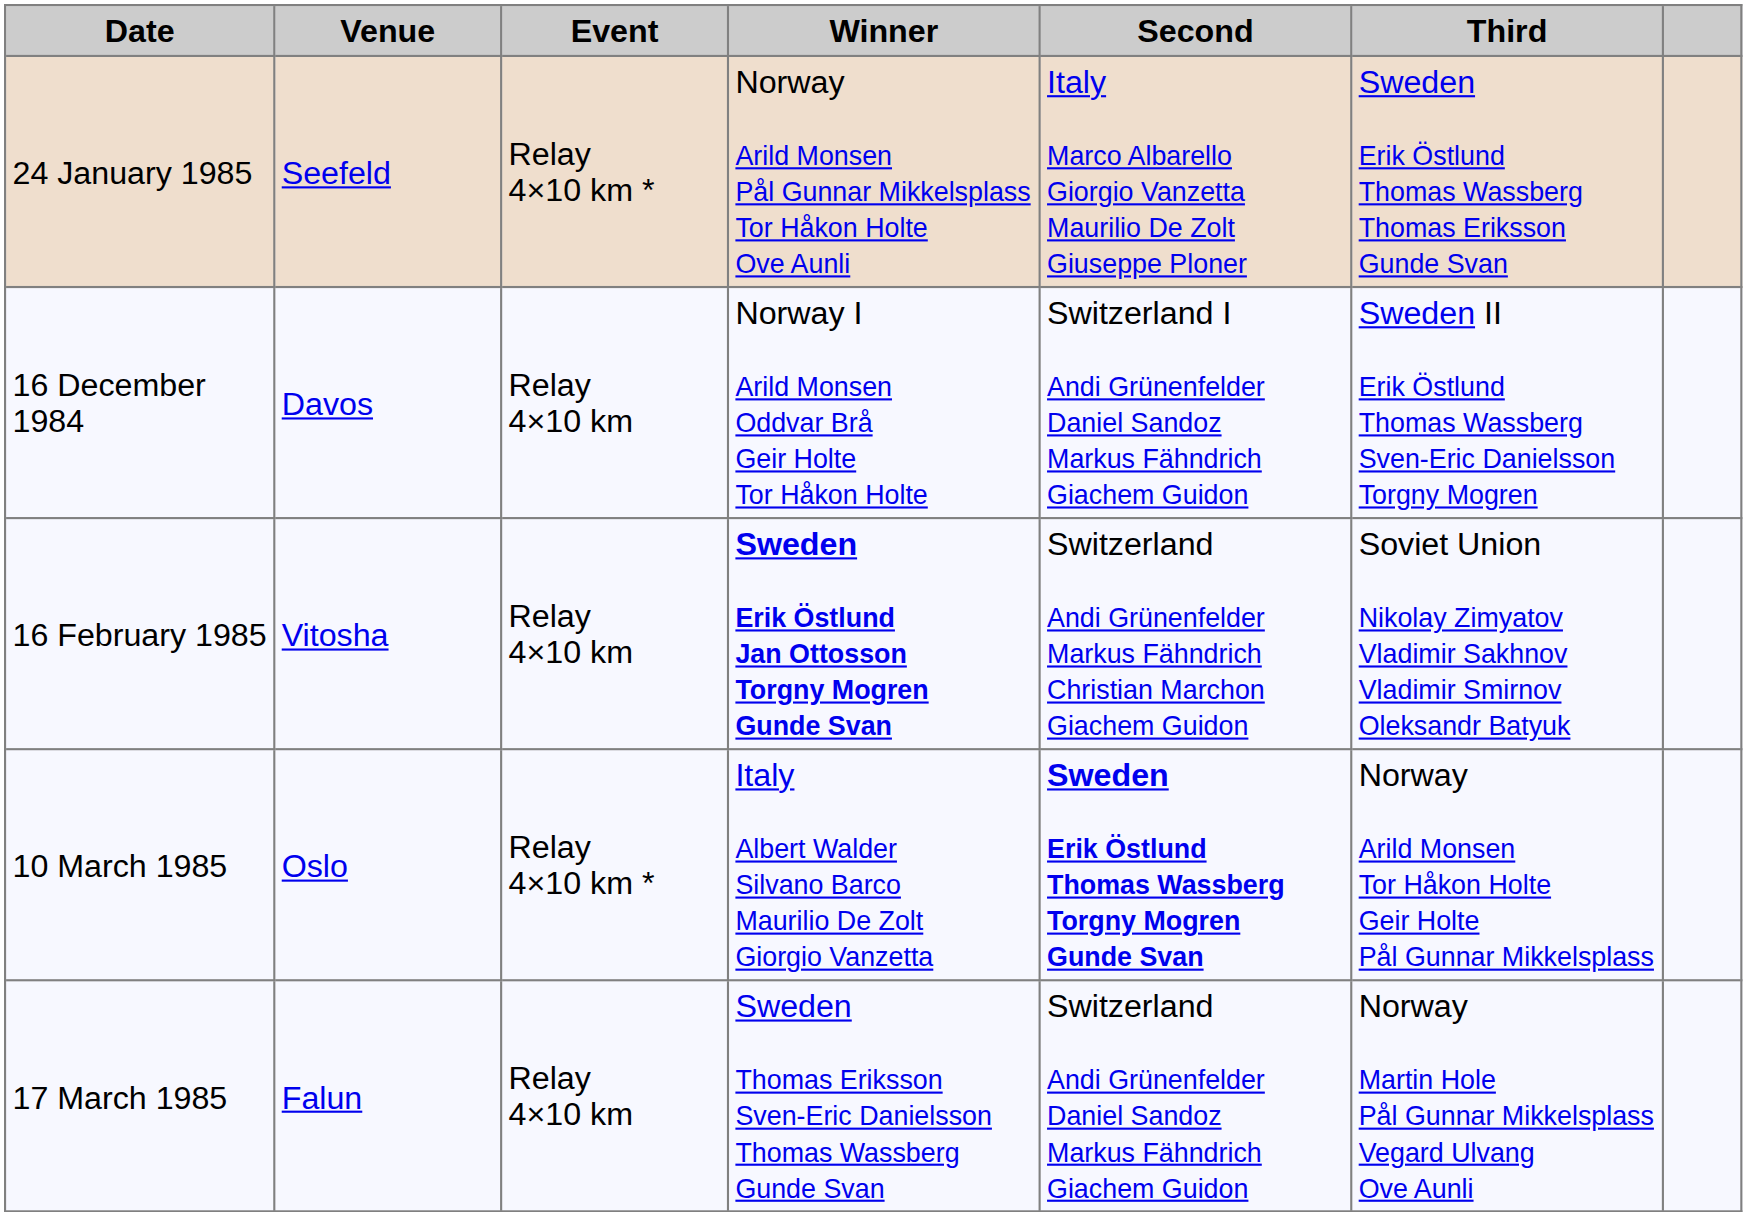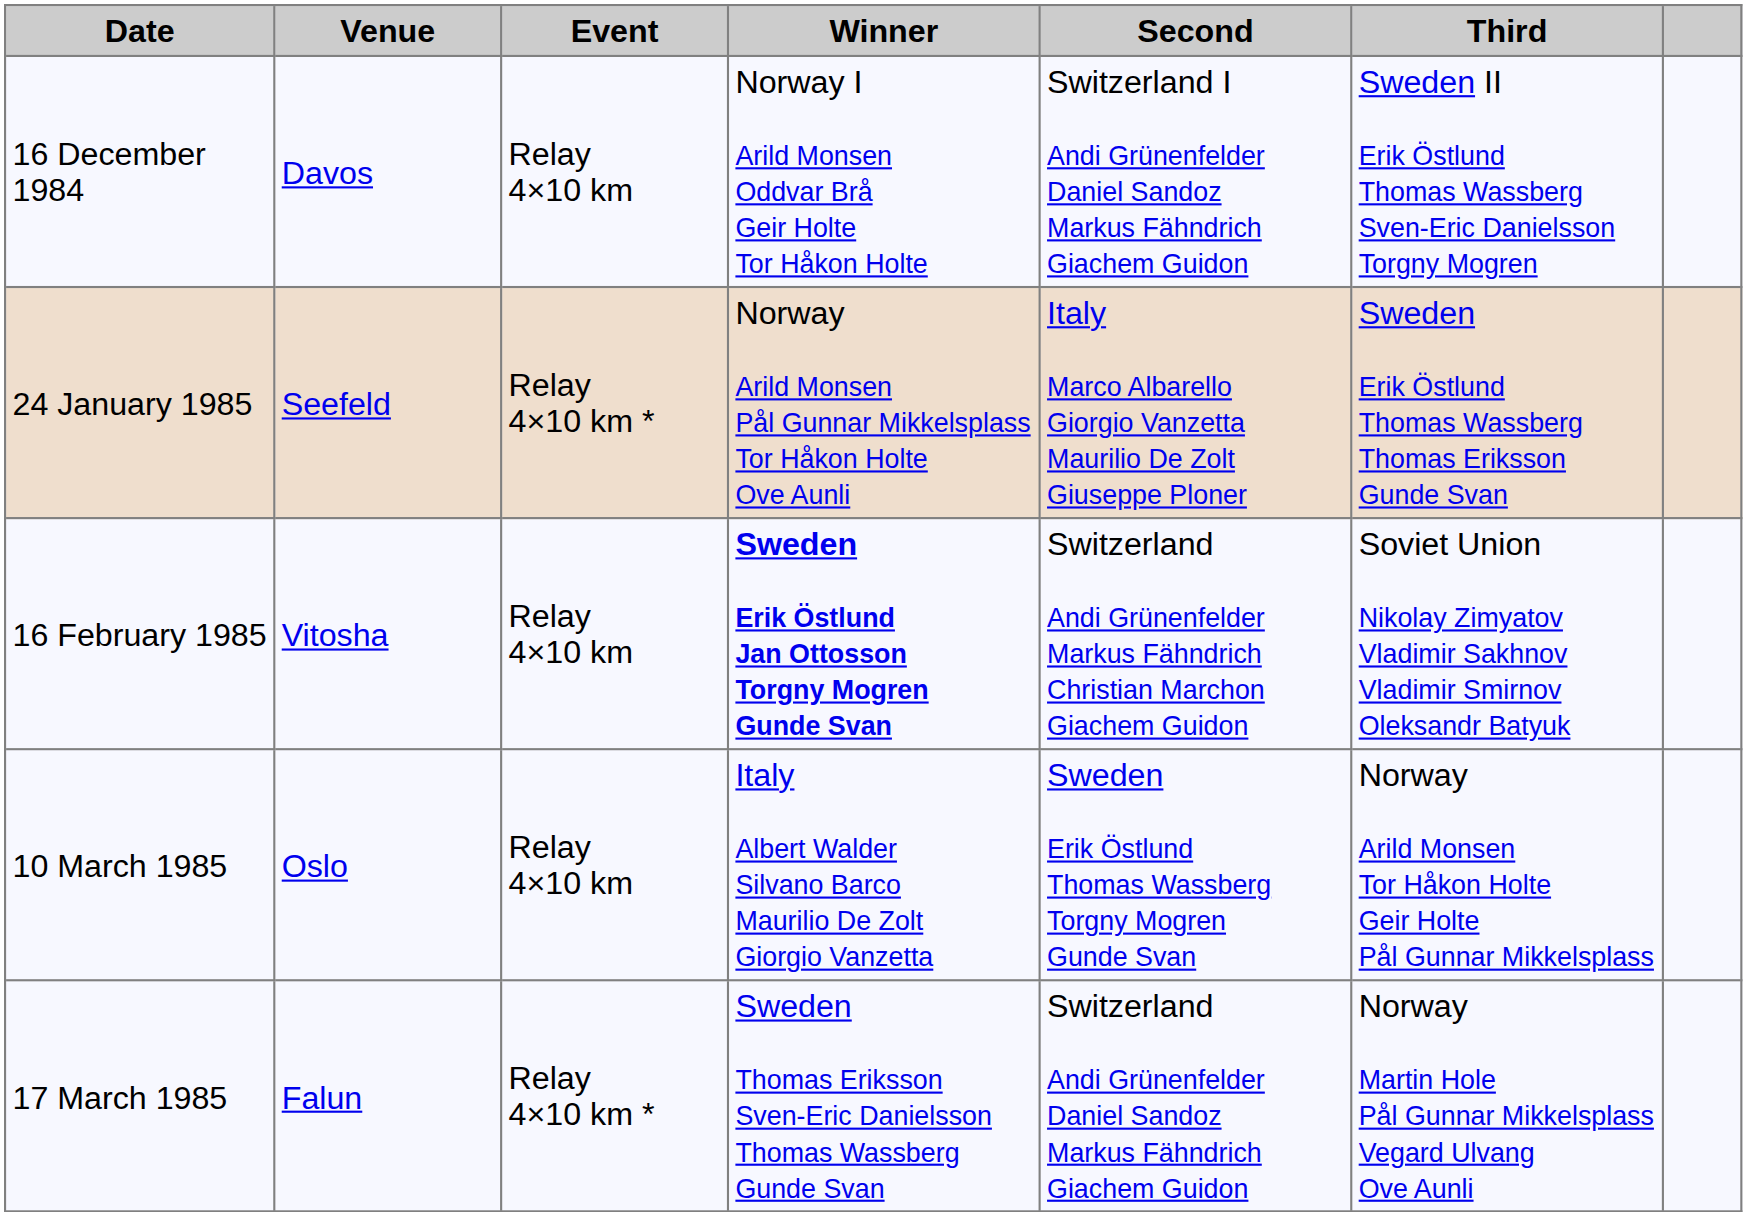rows swapped: (109, 403) <-> (132, 171)
(582, 865) Relay 4×10 km * -> (571, 865) Relay 4×10 km
(1166, 865) bold -> (1159, 865) normal
(571, 1096) Relay 4×10 km -> (582, 1096) Relay 4×10 km *
